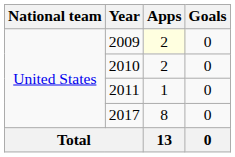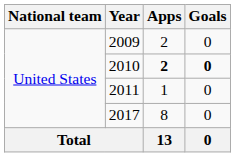(164, 41) lightyellow background -> (164, 41) no background
(164, 66) normal -> (164, 66) bold
(208, 66) normal -> (208, 66) bold
